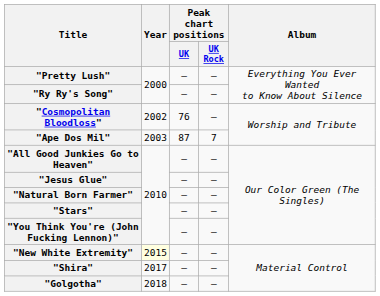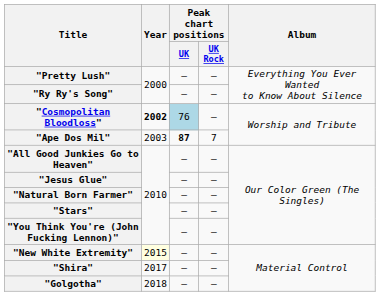(155, 117) normal -> (155, 117) bold
(184, 117) no background -> (184, 117) lightblue background
(184, 138) normal -> (184, 138) bold
